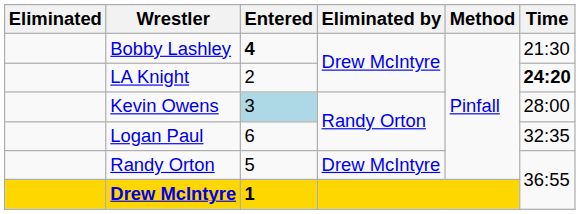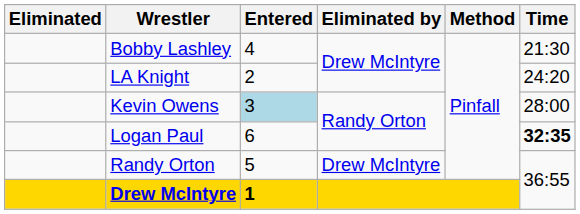(250, 48) bold -> (250, 48) normal
(547, 77) bold -> (547, 77) normal
(547, 135) normal -> (547, 135) bold
